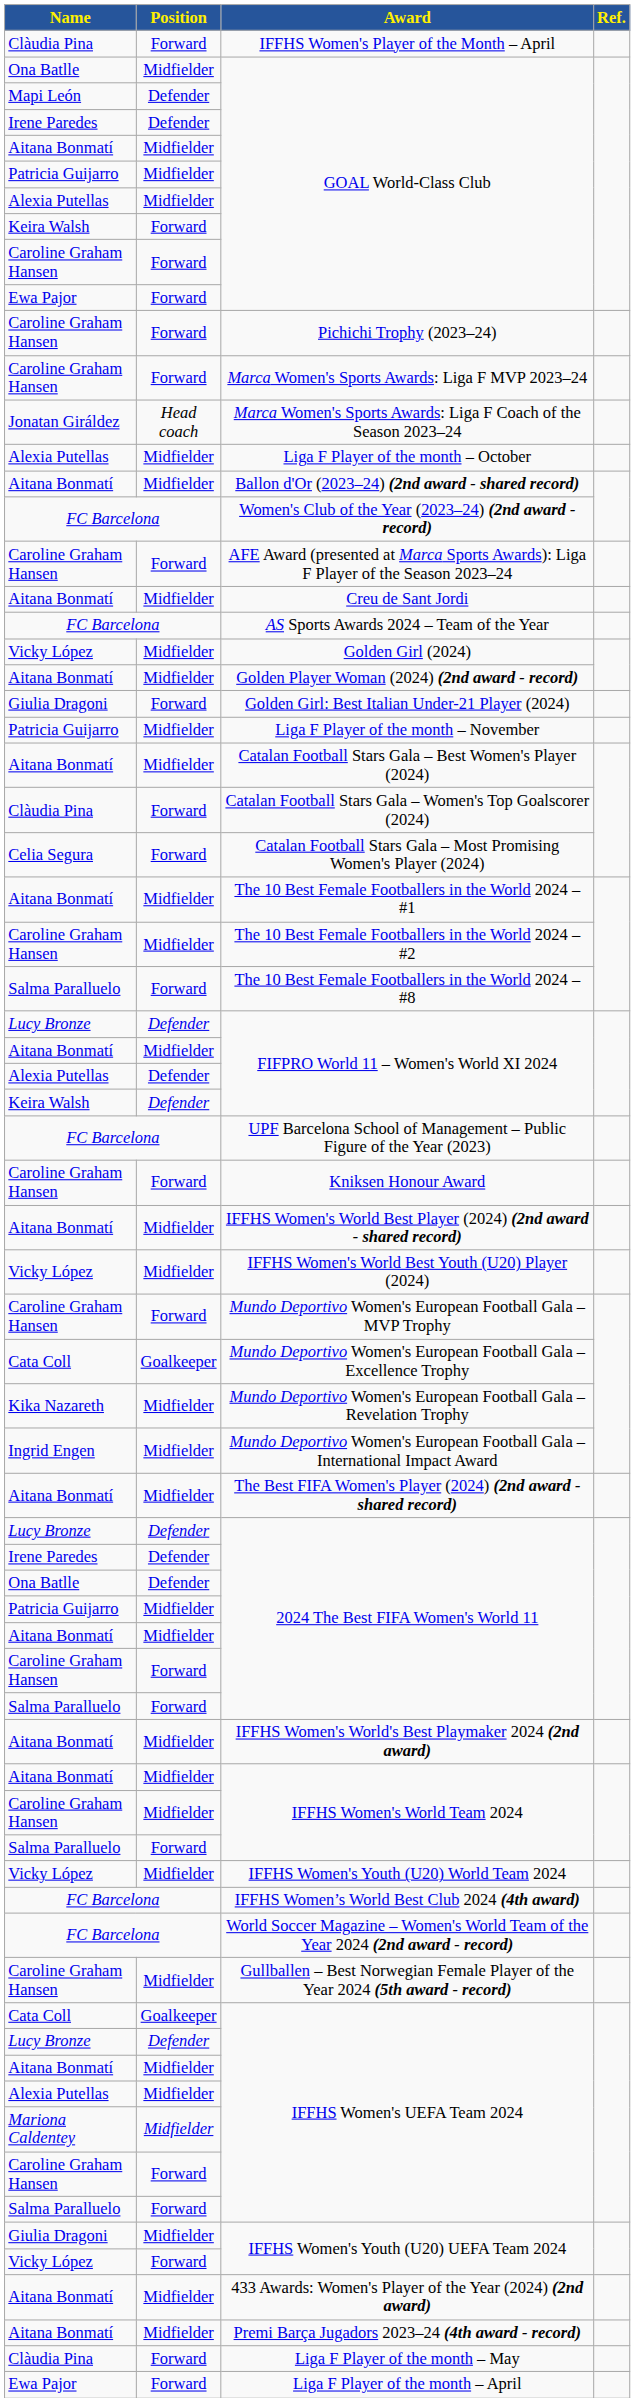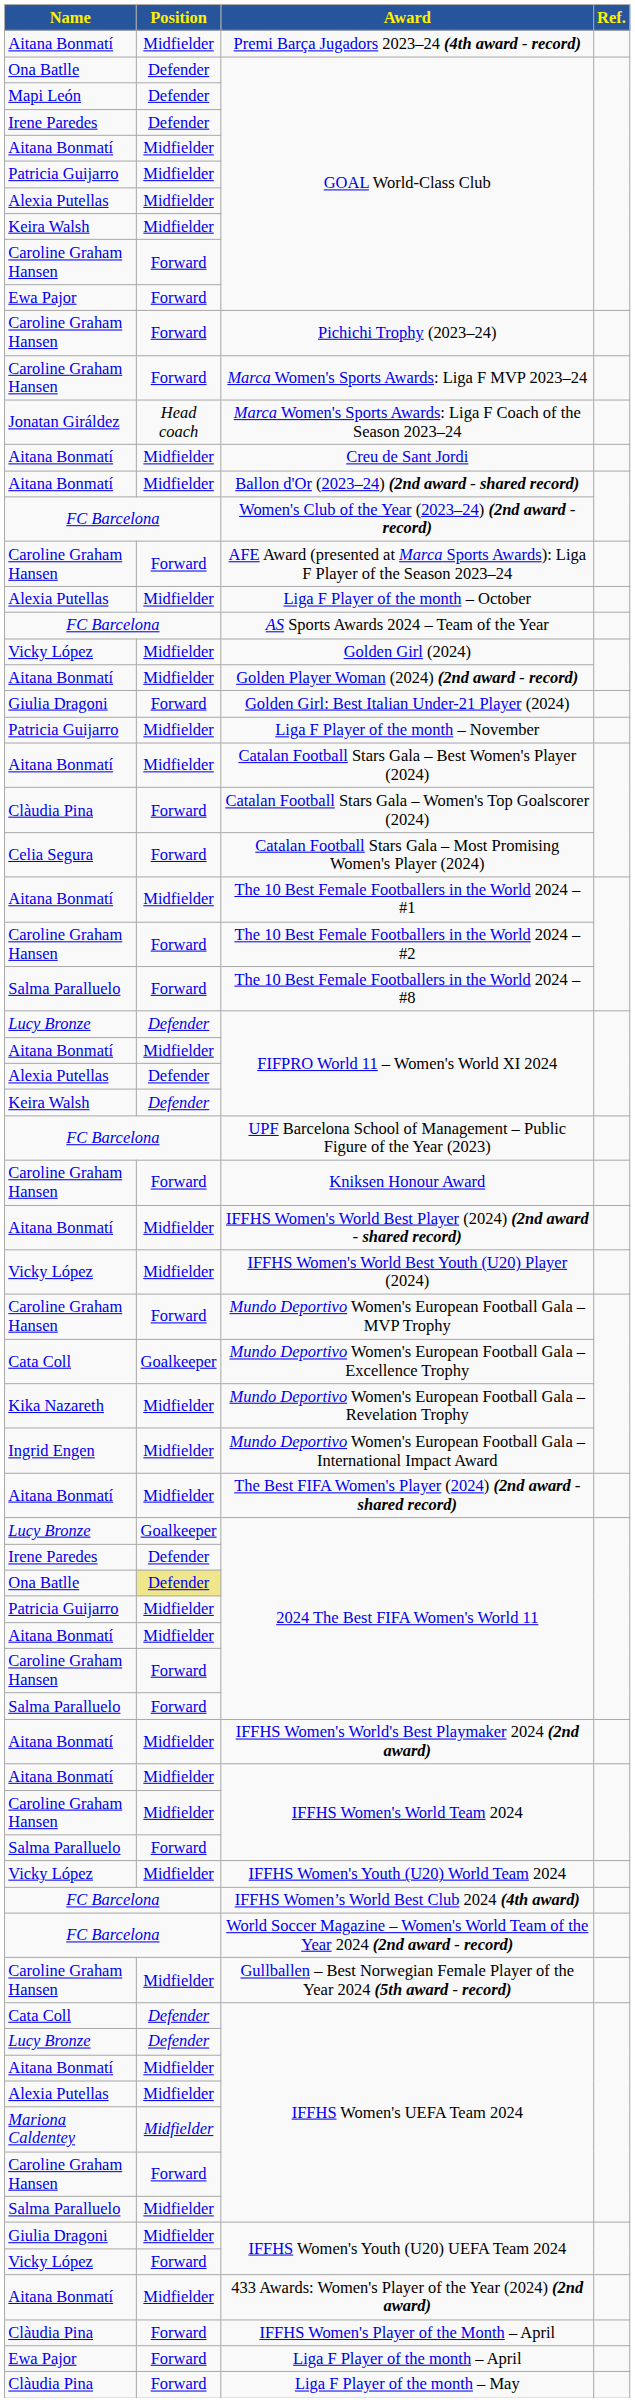rows swapped: (61, 2332) <-> (51, 43)
(179, 69) Midfielder -> (179, 69) Defender
(179, 226) Forward -> (179, 226) Midfielder
rows swapped: (58, 457) <-> (61, 599)
(179, 944) Midfielder -> (179, 944) Forward
(179, 1530) Defender -> (179, 1530) Goalkeeper
(179, 1583) no background -> (179, 1583) khaki background
(179, 2015) Goalkeeper -> (179, 2015) Defender
(179, 2209) Forward -> (179, 2209) Midfielder
rows swapped: (42, 2384) <-> (51, 2358)
